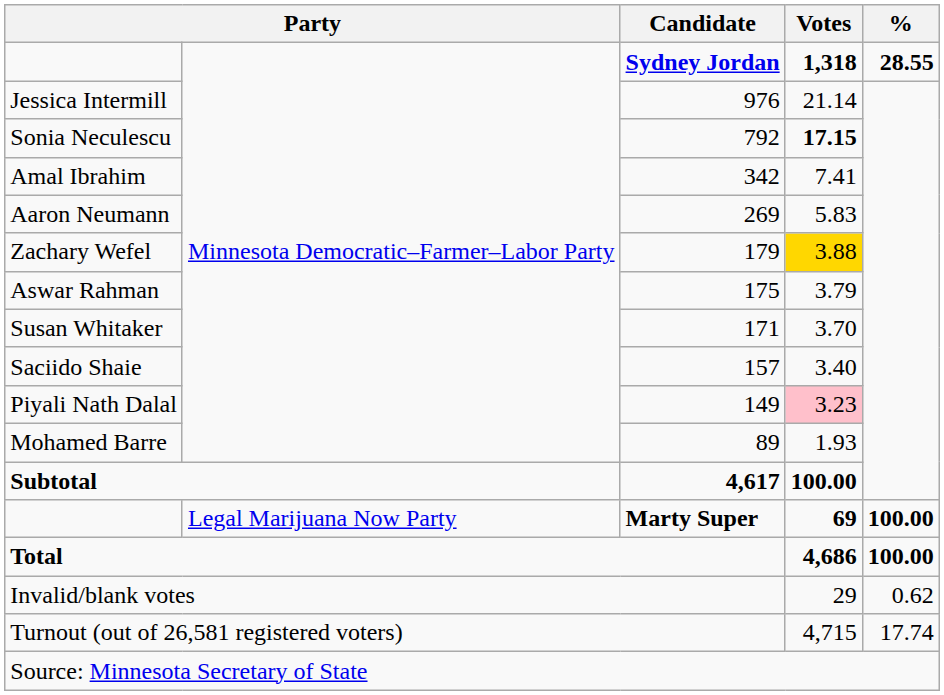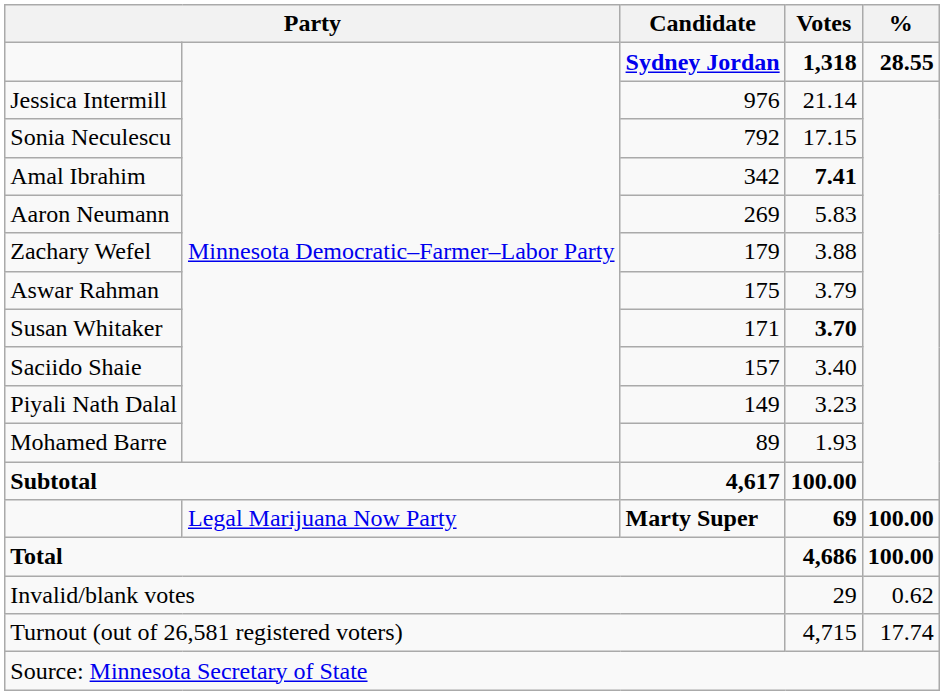(830, 137) bold -> (830, 137) normal
(836, 175) normal -> (836, 175) bold
(836, 251) gold background -> (836, 251) no background
(836, 328) normal -> (836, 328) bold
(836, 404) pink background -> (836, 404) no background
